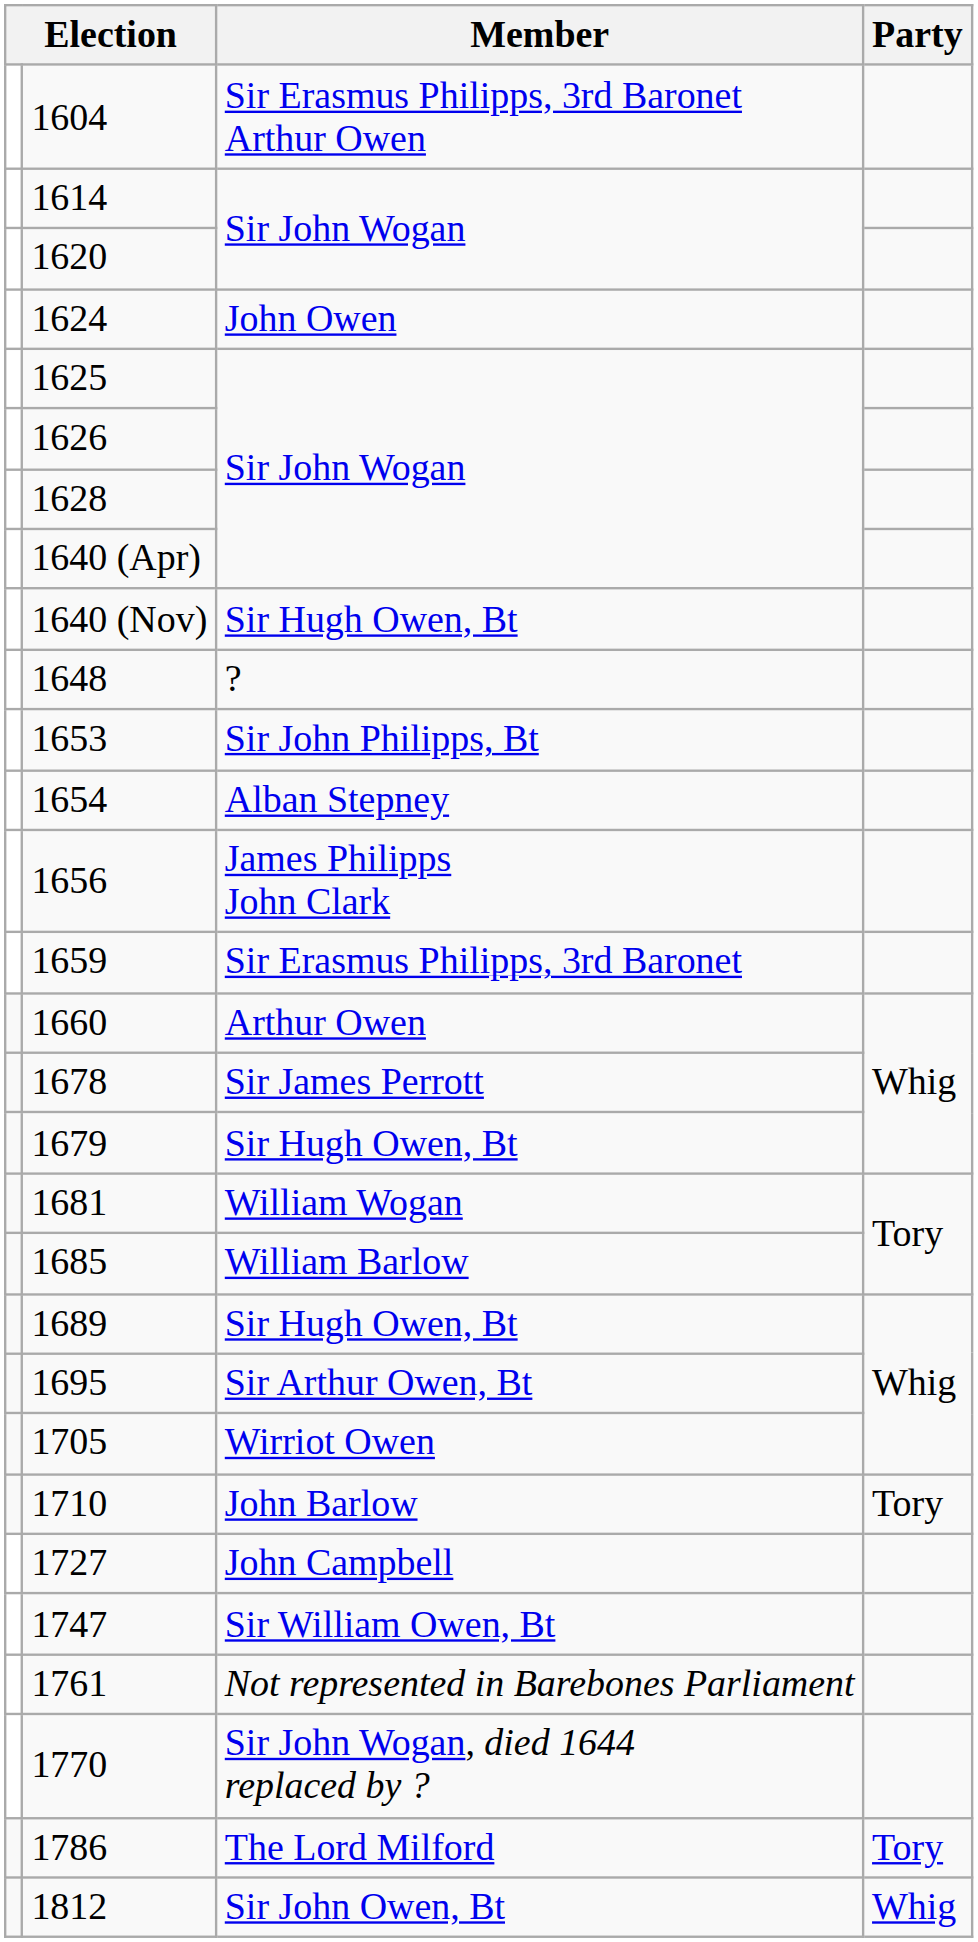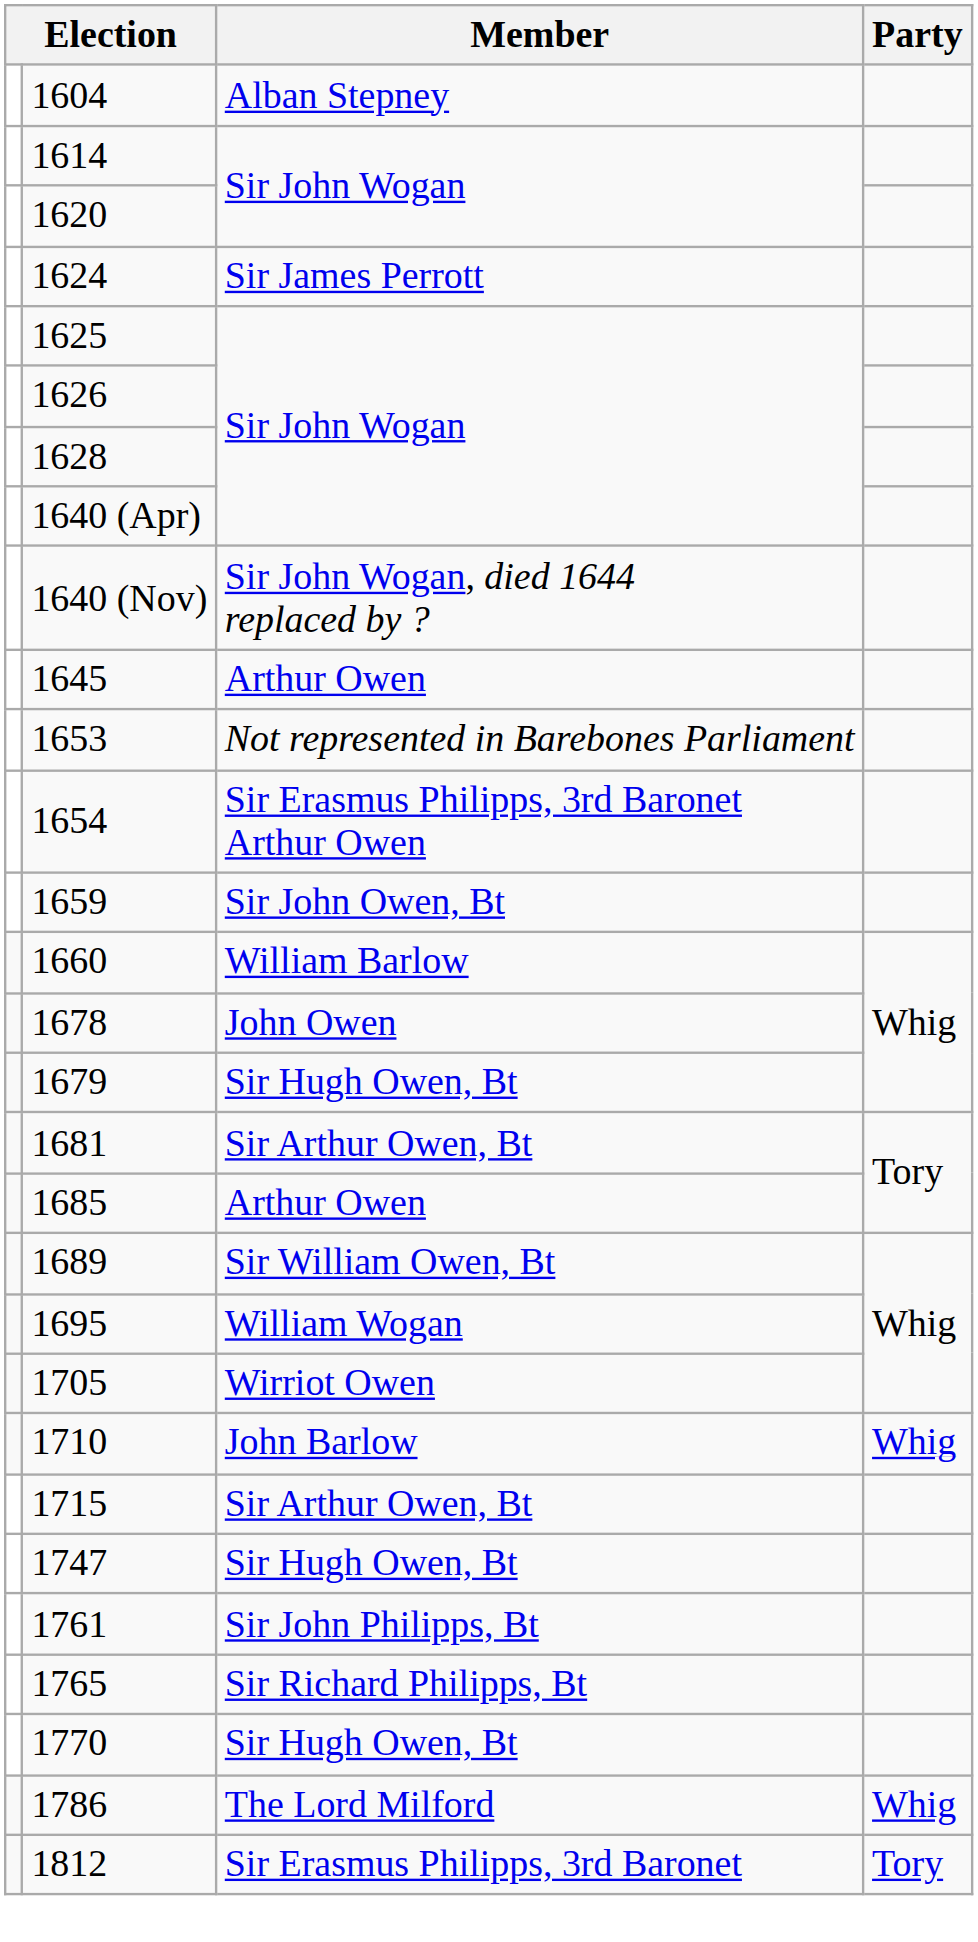(483, 116) Sir Erasmus Philipps, 3rd Baronet Arthur Owen -> (337, 94) Alban Stepney
(311, 317) John Owen -> (354, 275) Sir James Perrott
(371, 618) Sir Hugh Owen, Bt -> (430, 597) Sir John Wogan, died 1644 replaced by ?
+ row: (69, 678)
- row: (69, 678)
(382, 738) Sir John Philipps, Bt -> (540, 738) Not represented in Barebones Parliament
(337, 798) Alban Stepney -> (483, 820) Sir Erasmus Philipps, 3rd Baronet Arthur Owen
- row: (69, 880)
(483, 961) Sir Erasmus Philipps, 3rd Baronet -> (365, 901) Sir John Owen, Bt
(325, 1021) Arthur Owen -> (347, 961) William Barlow
(354, 1082) Sir James Perrott -> (311, 1021) John Owen
(344, 1202) William Wogan -> (379, 1142) Sir Arthur Owen, Bt
(347, 1262) William Barlow -> (325, 1202) Arthur Owen
(371, 1322) Sir Hugh Owen, Bt -> (390, 1262) Sir William Owen, Bt
(379, 1382) Sir Arthur Owen, Bt -> (344, 1322) William Wogan
(908, 1503) Tory -> (914, 1442) Whig
+ row: (69, 1503)
- row: (69, 1563)
(390, 1623) Sir William Owen, Bt -> (371, 1563) Sir Hugh Owen, Bt
(540, 1683) Not represented in Barebones Parliament -> (382, 1623) Sir John Philipps, Bt
+ row: (69, 1683)
(430, 1764) Sir John Wogan, died 1644 replaced by ? -> (371, 1743) Sir Hugh Owen, Bt
(908, 1846) Tory -> (914, 1803) Whig
(365, 1906) Sir John Owen, Bt -> (483, 1863) Sir Erasmus Philipps, 3rd Baronet
(914, 1906) Whig -> (908, 1863) Tory
